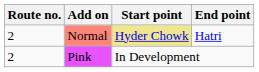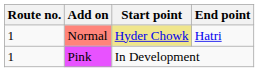(11, 35) 2 -> (11, 35) 1
(11, 56) 2 -> (11, 56) 1
